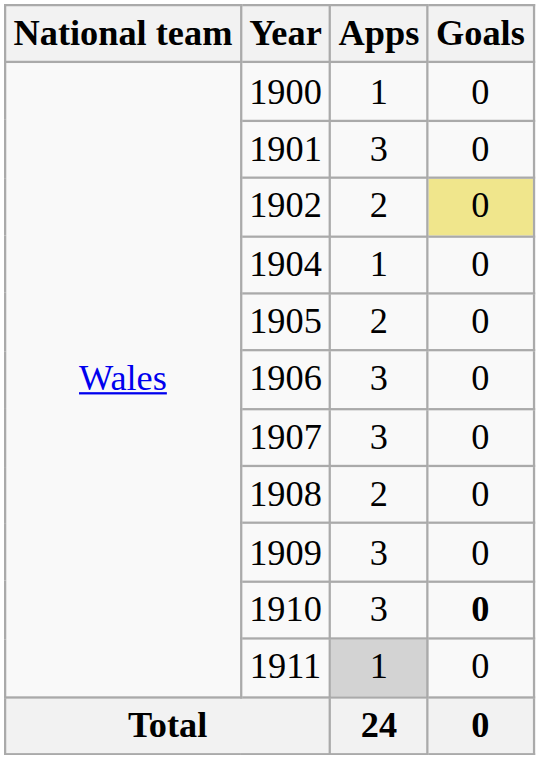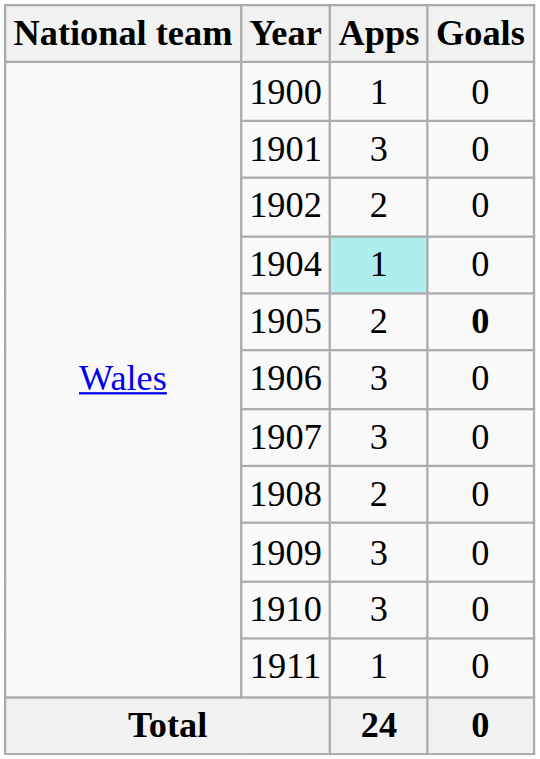(480, 206) khaki background -> (480, 206) no background
(379, 263) no background -> (379, 263) paleturquoise background
(480, 321) normal -> (480, 321) bold
(480, 609) bold -> (480, 609) normal
(379, 666) lightgrey background -> (379, 666) no background
